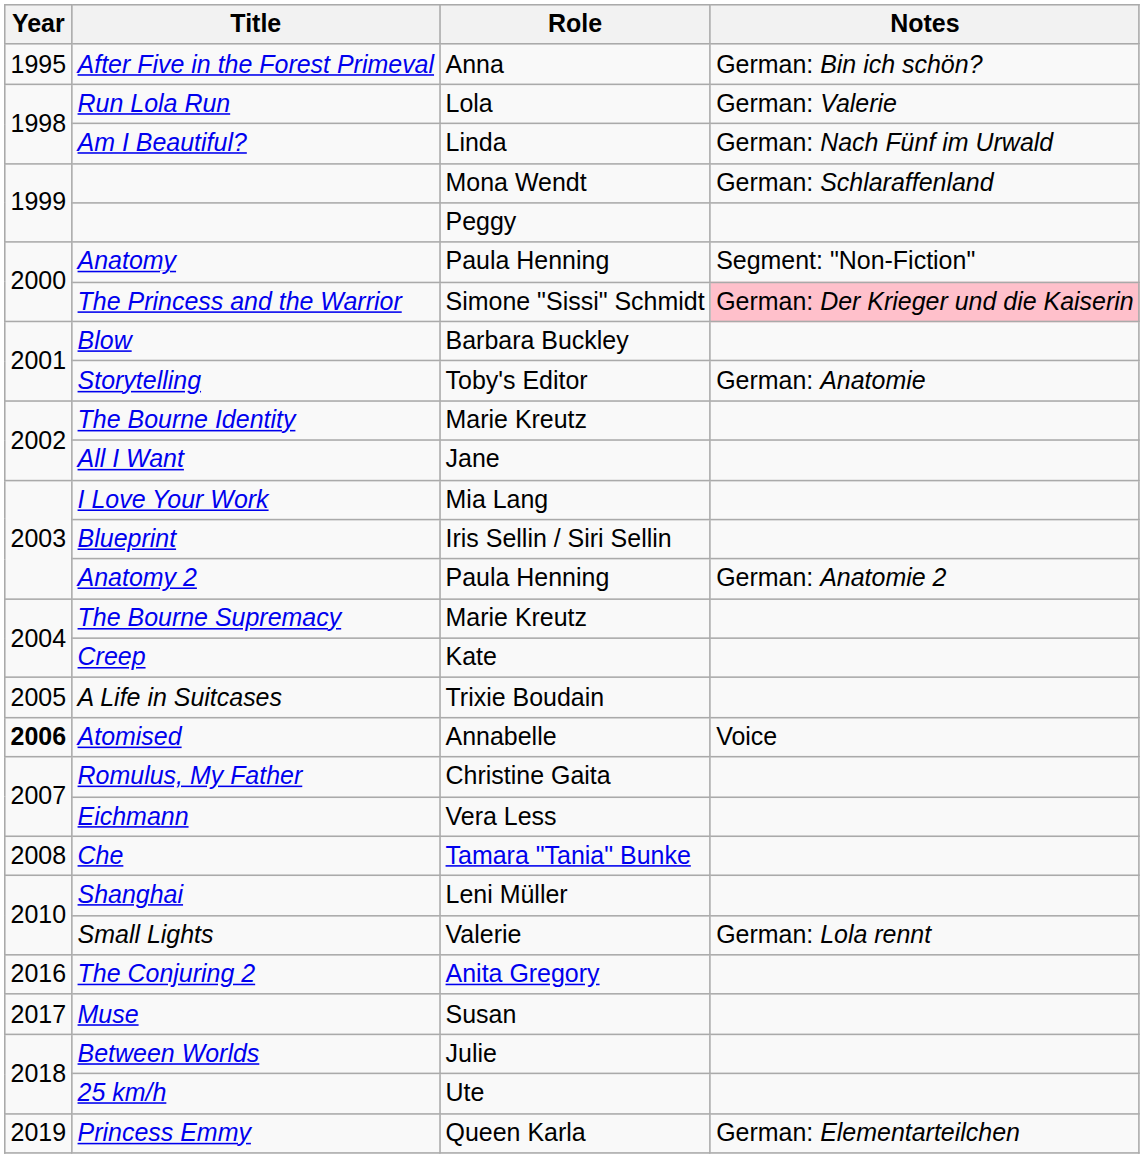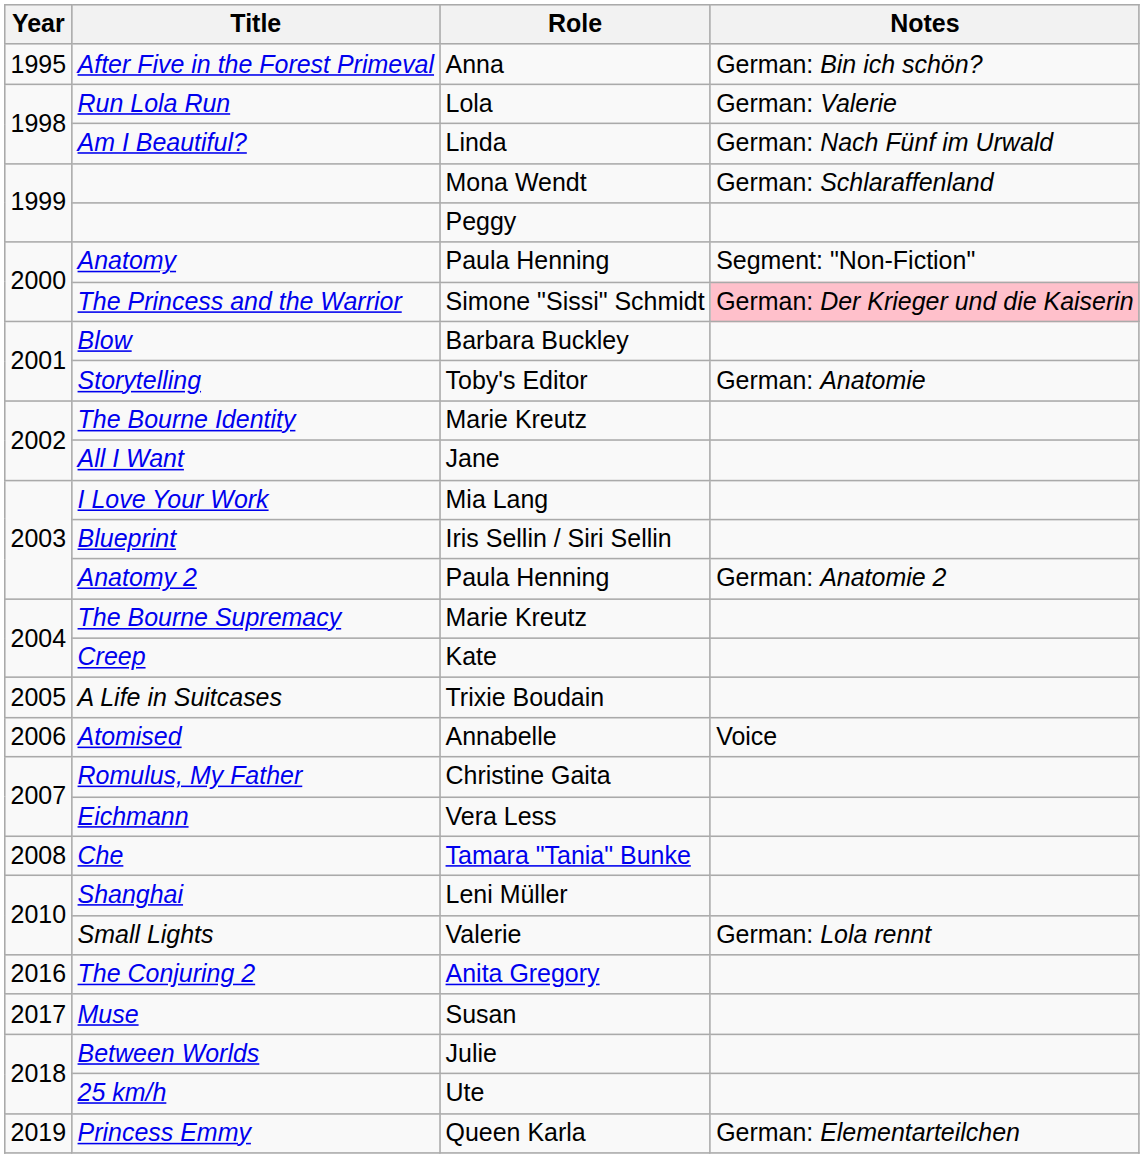(38, 736) bold -> (38, 736) normal
